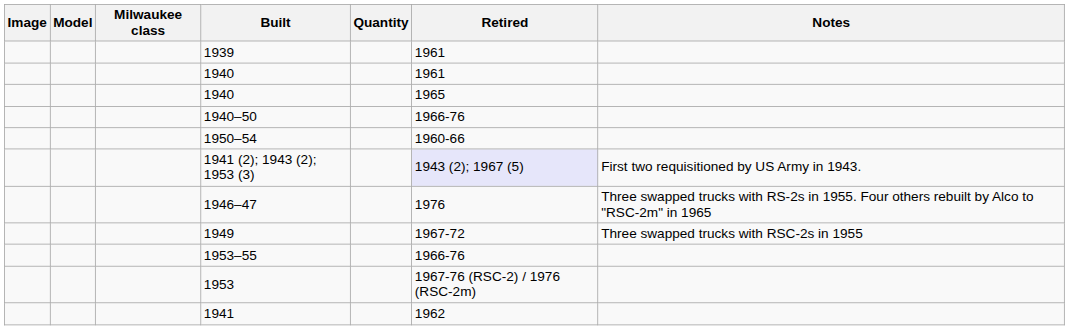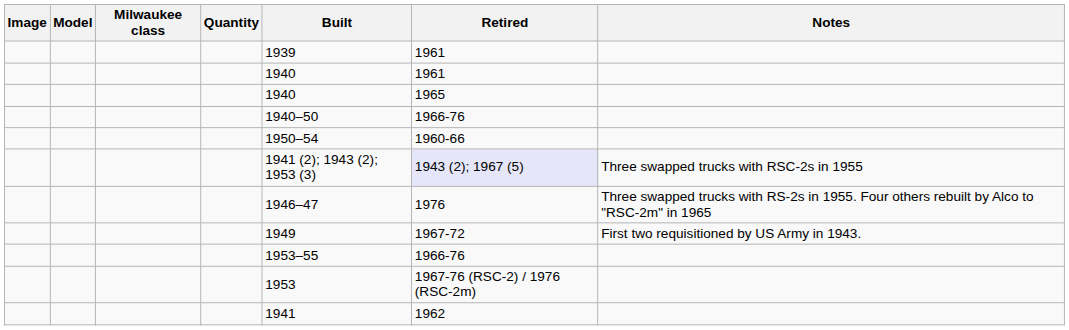columns swapped: (381, 22) <-> (275, 22)
(731, 167) First two requisitioned by US Army in 1943. -> (732, 167) Three swapped trucks with RSC-2s in 1955
(732, 233) Three swapped trucks with RSC-2s in 1955 -> (731, 233) First two requisitioned by US Army in 1943.
